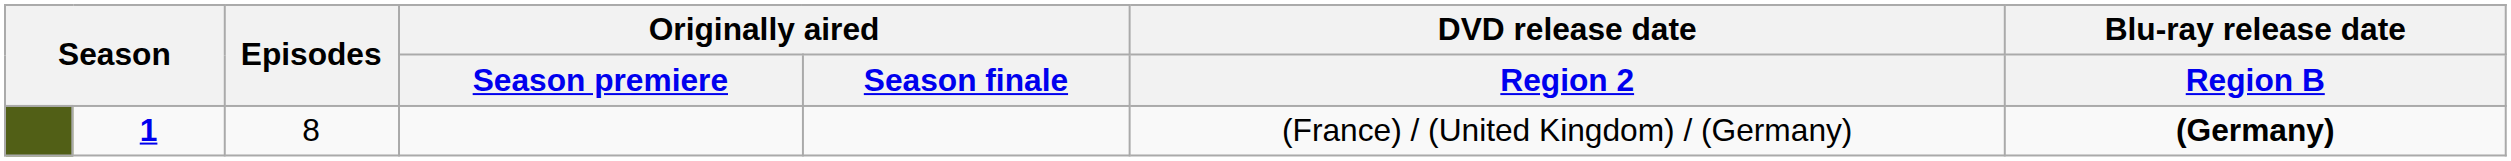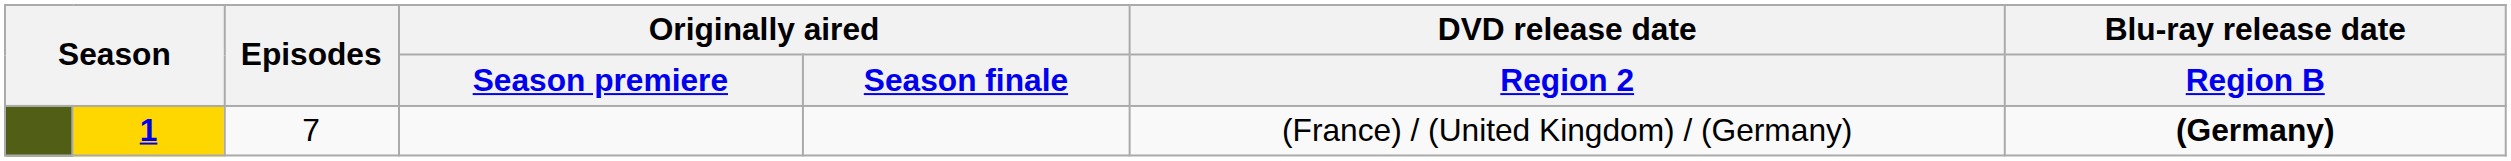(149, 130) no background -> (149, 130) gold background
(311, 130) 8 -> (311, 130) 7
